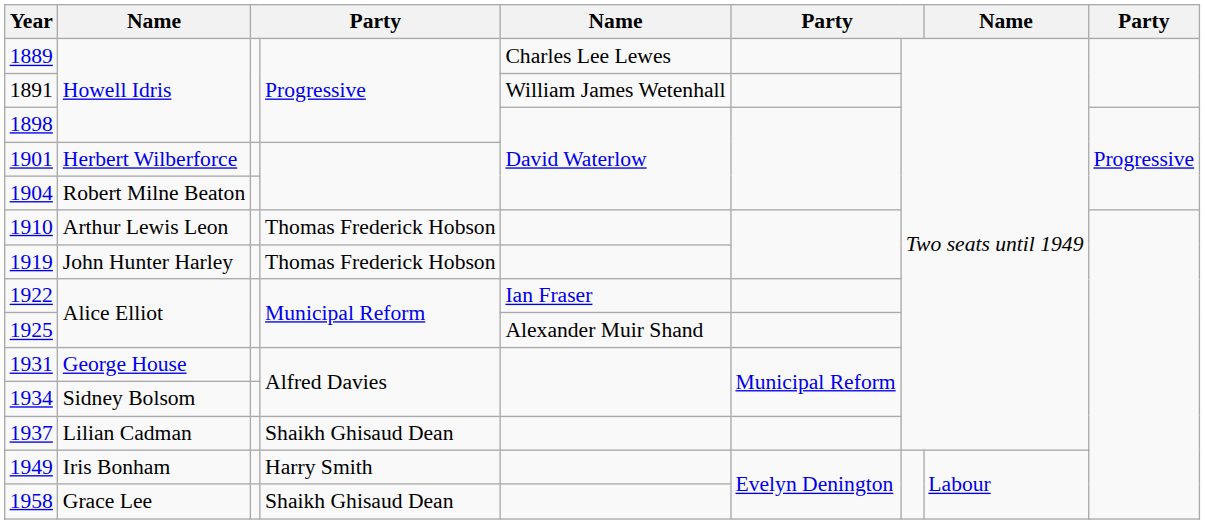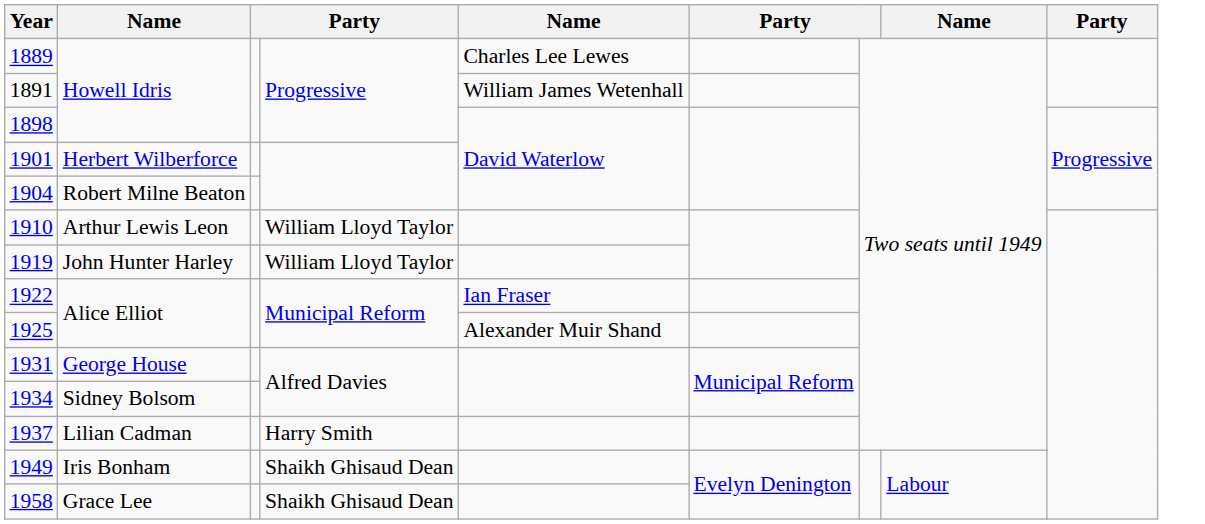(380, 227) Thomas Frederick Hobson -> (359, 227) William Lloyd Taylor
(380, 261) Thomas Frederick Hobson -> (359, 261) William Lloyd Taylor
(359, 432) Shaikh Ghisaud Dean -> (319, 432) Harry Smith
(319, 466) Harry Smith -> (359, 466) Shaikh Ghisaud Dean
